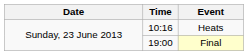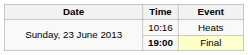(160, 43) normal -> (160, 43) bold
